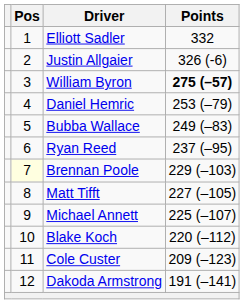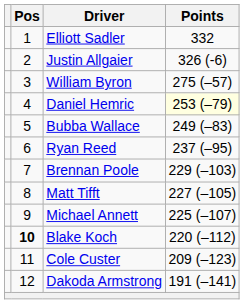(202, 82) bold -> (202, 82) normal
(202, 104) no background -> (202, 104) lightyellow background
(27, 171) lightyellow background -> (27, 171) no background
(27, 237) normal -> (27, 237) bold
